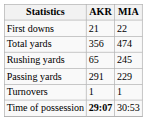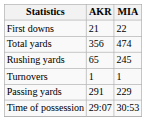rows swapped: (34, 76) <-> (27, 92)
(101, 108) bold -> (100, 108) normal
